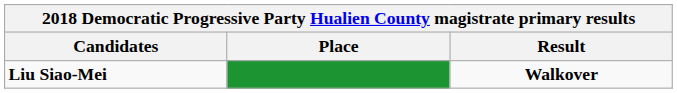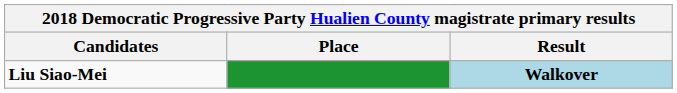(561, 74) no background -> (561, 74) lightblue background
